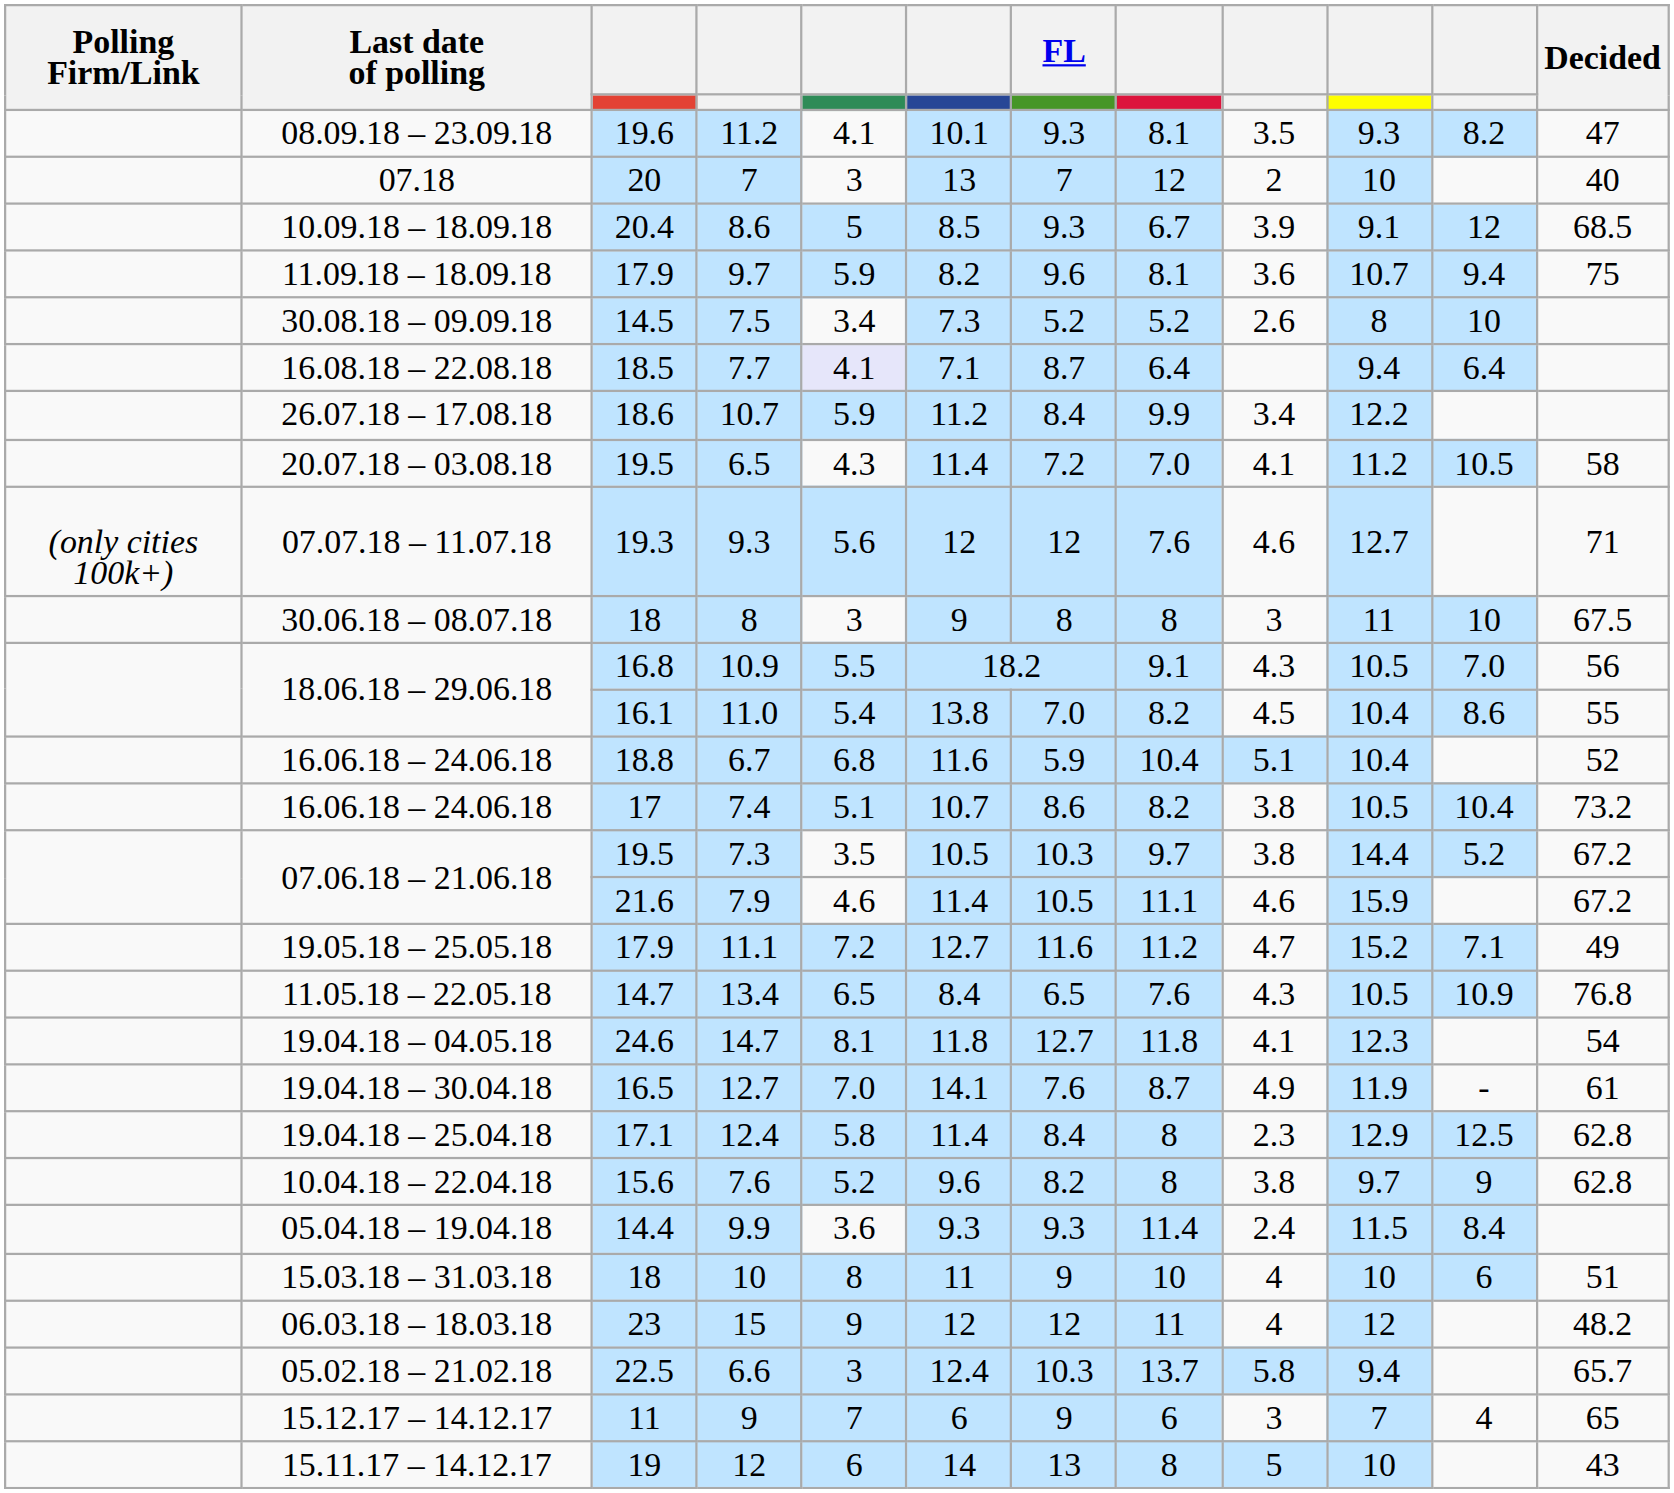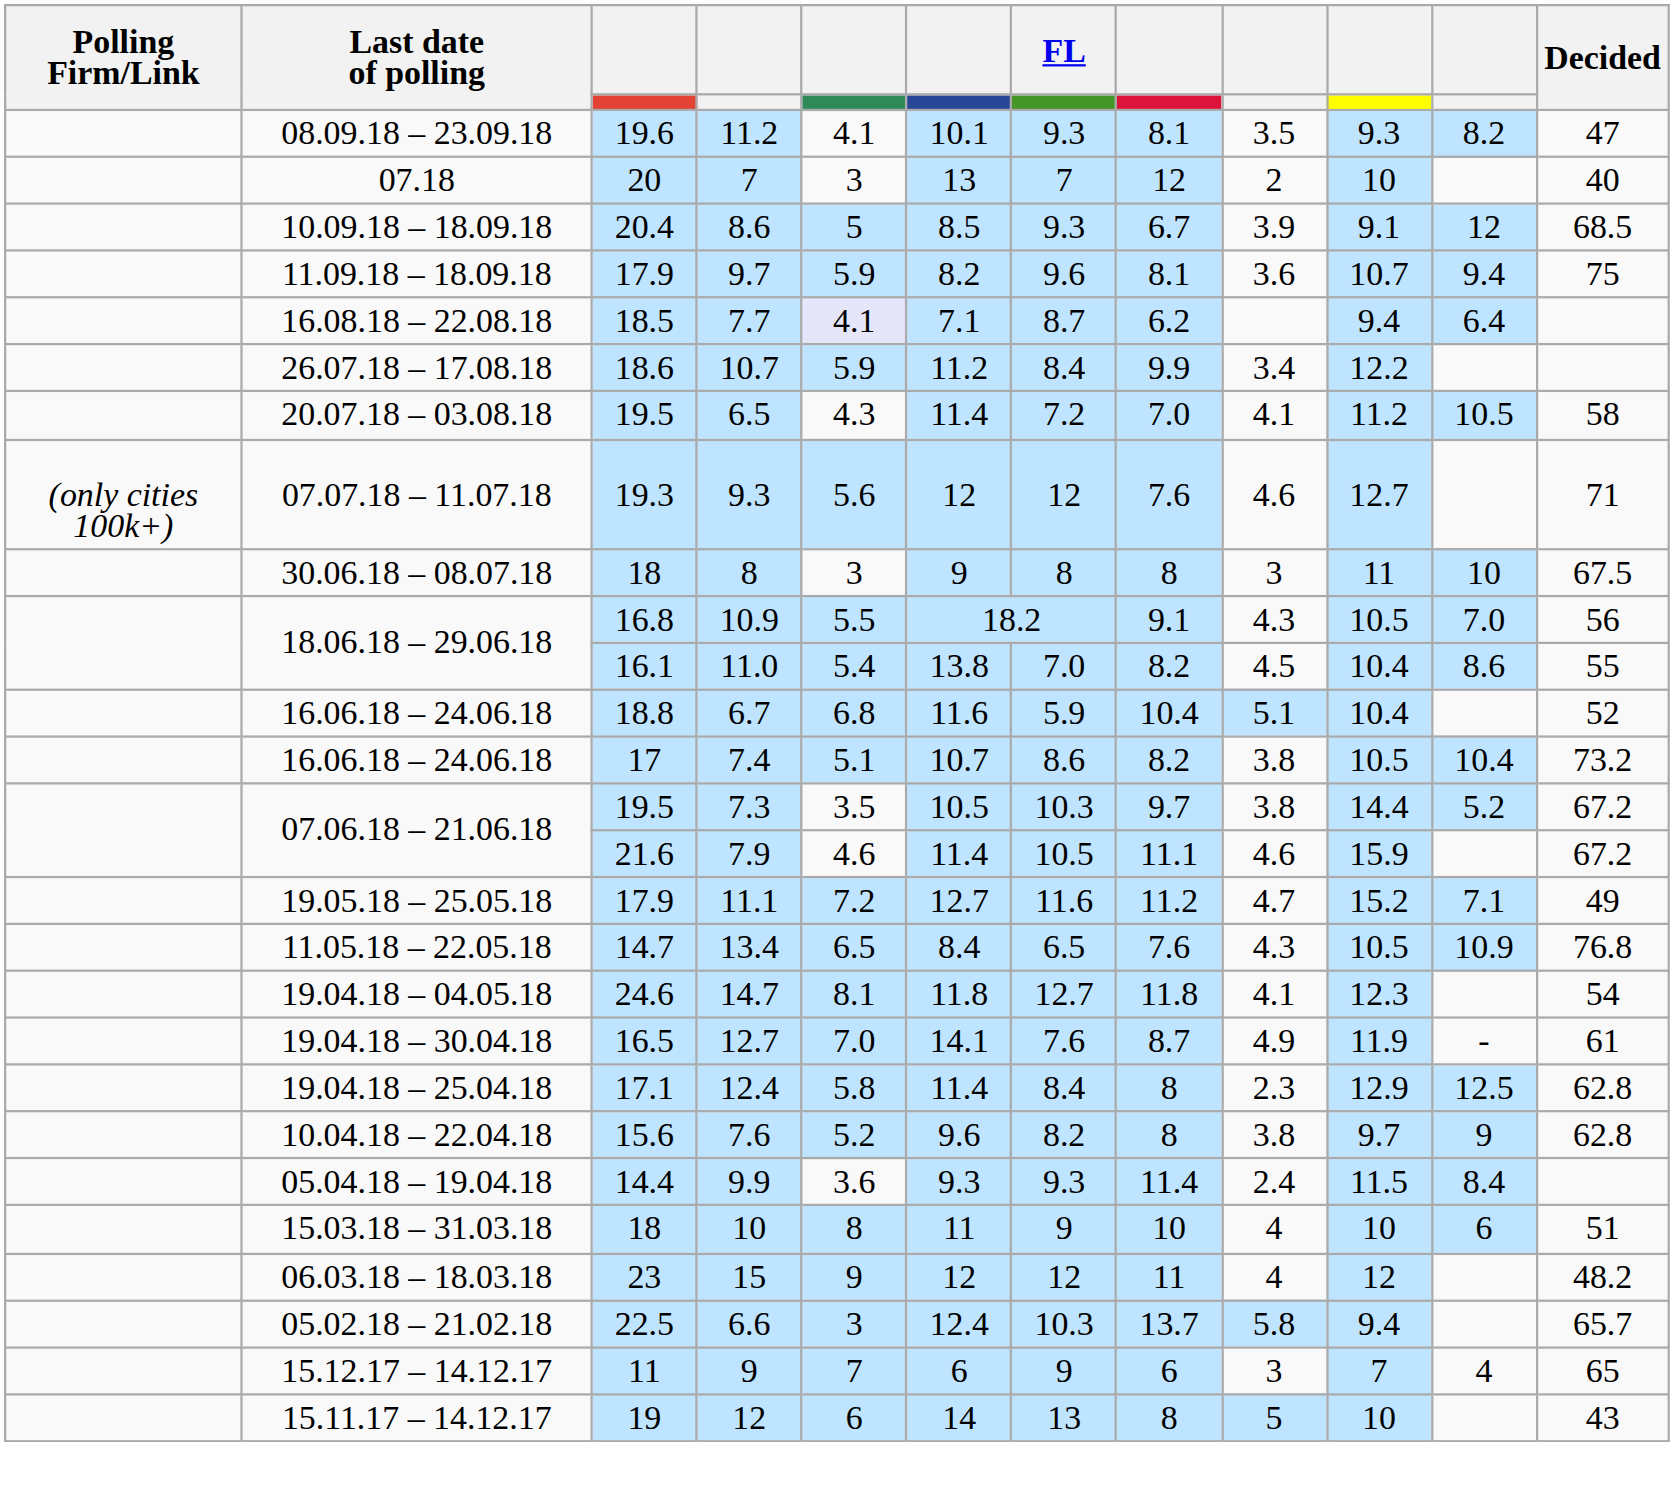- row: (749, 320)
(1169, 367) 6.4 -> (1169, 320) 6.2
